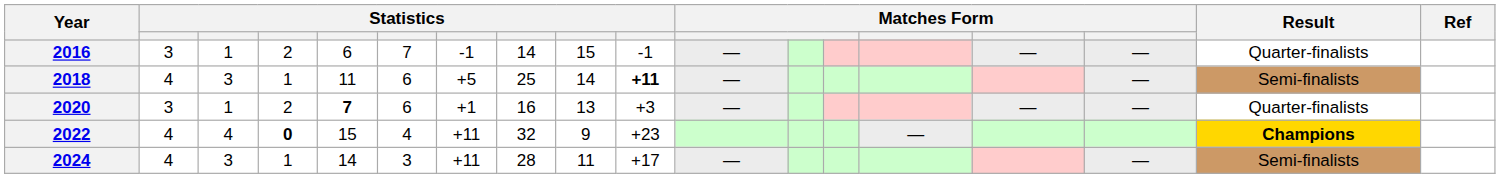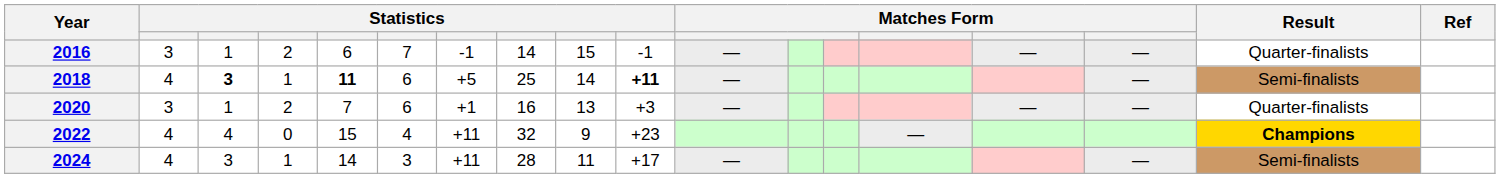(228, 80) normal -> (228, 80) bold
(347, 80) normal -> (347, 80) bold
(347, 107) bold -> (347, 107) normal
(288, 134) bold -> (288, 134) normal
